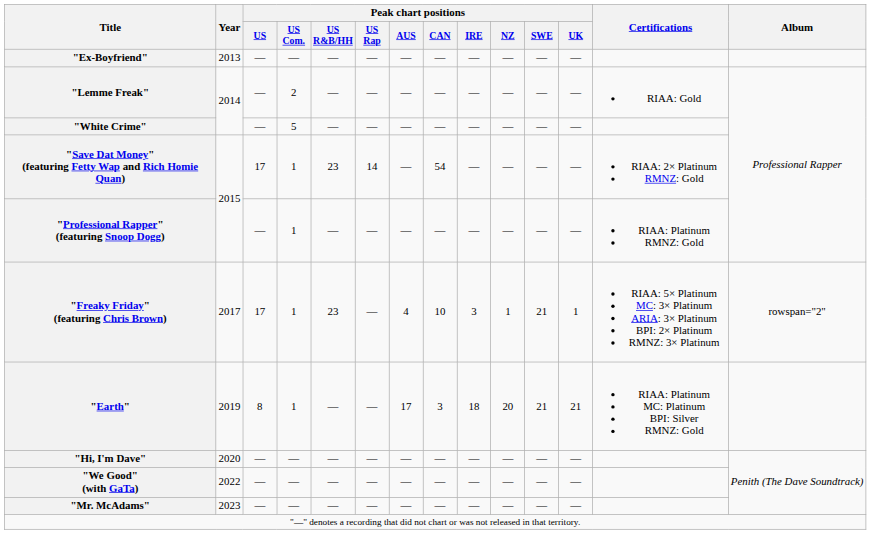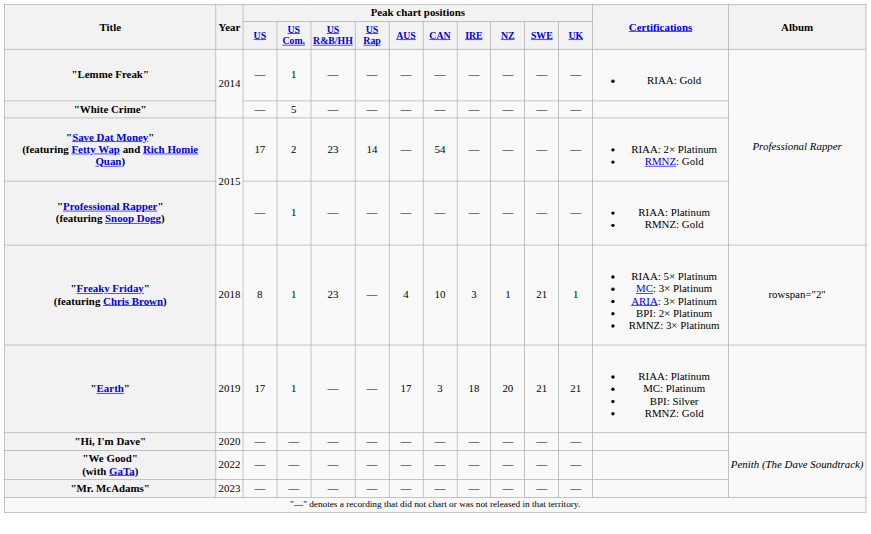- row: (110, 58)
(294, 92) 2 -> (294, 75) 1
(294, 166) 1 -> (294, 149) 2
(229, 312) 2017 -> (229, 295) 2018
(260, 312) 17 -> (260, 295) 8
(260, 406) 8 -> (260, 389) 17
